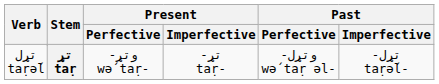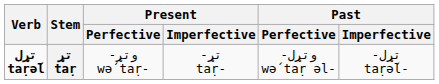(26, 62) normal -> (26, 62) bold
